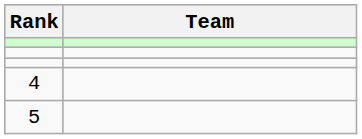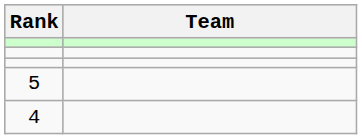(34, 84) 4 -> (34, 84) 5
(34, 117) 5 -> (34, 117) 4
